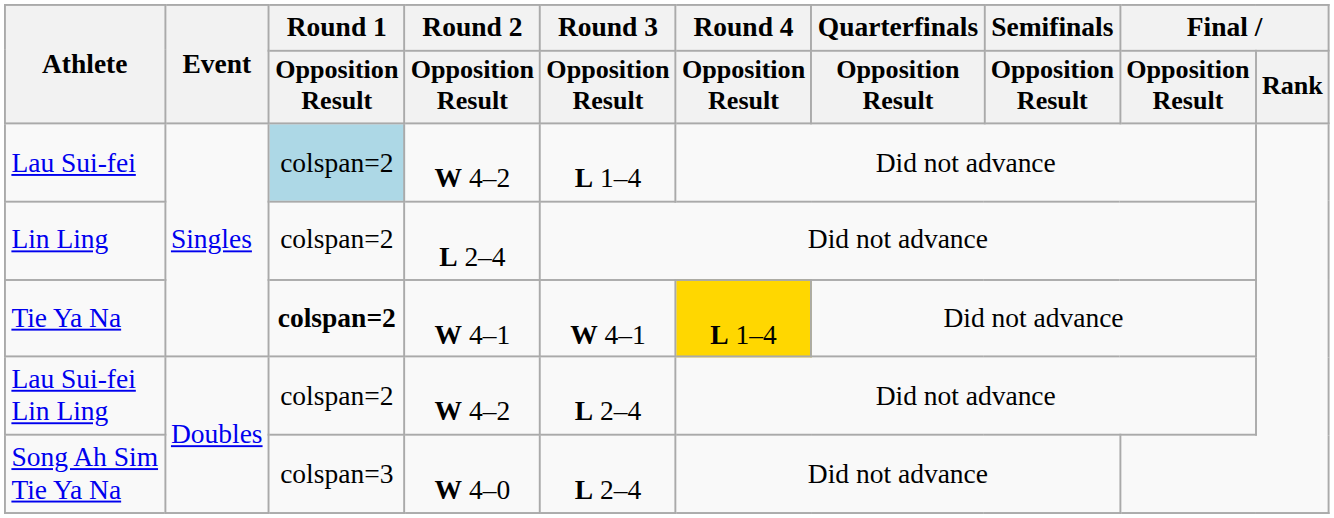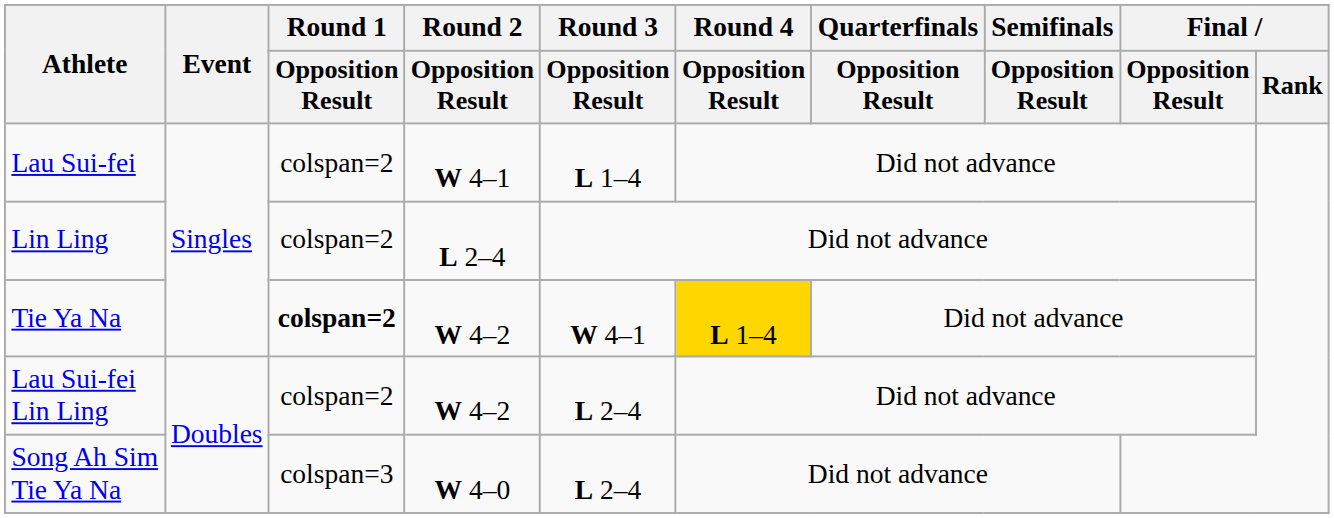(337, 162) lightblue background -> (337, 162) no background
(472, 178) W 4–2 -> (472, 178) W 4–1
(472, 334) W 4–1 -> (472, 334) W 4–2
